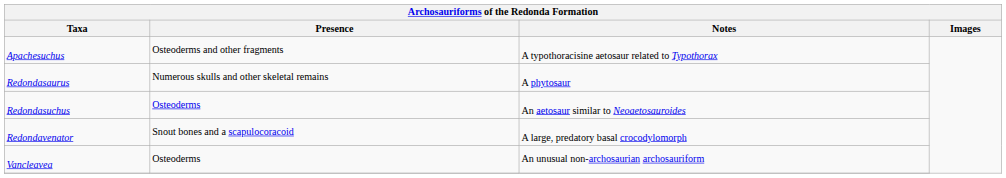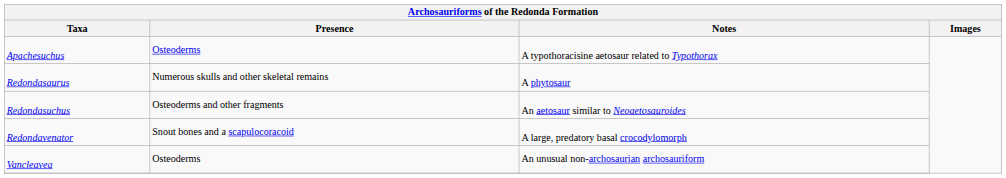(218, 50) Osteoderms and other fragments -> (176, 50) Osteoderms
(176, 104) Osteoderms -> (218, 104) Osteoderms and other fragments
